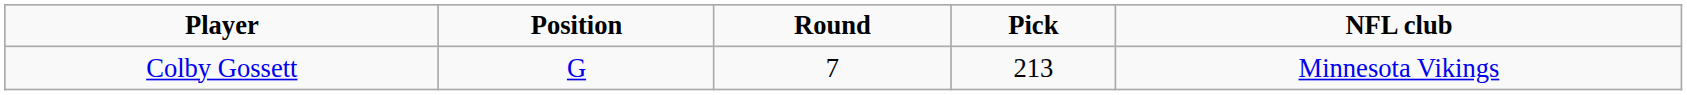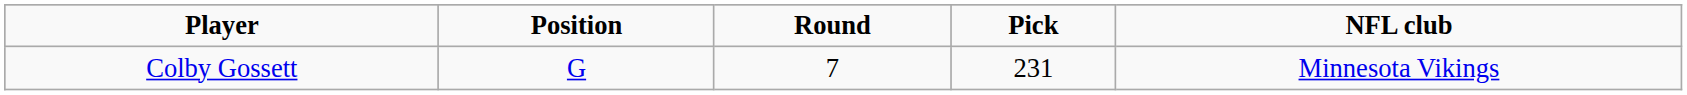(1033, 67) 213 -> (1033, 67) 231
